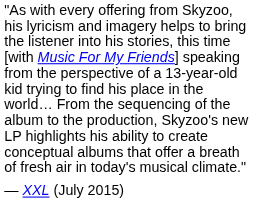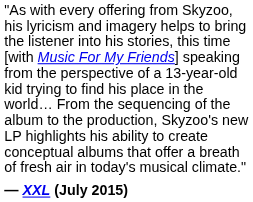(64, 191) normal -> (66, 191) bold
